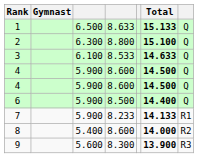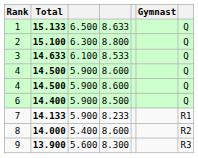columns swapped: (52, 12) <-> (160, 12)
